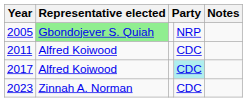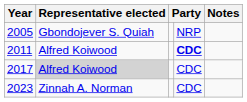(96, 32) lightgreen background -> (96, 32) no background
(189, 50) normal -> (189, 50) bold
(78, 69) no background -> (78, 69) lightgrey background
(189, 69) paleturquoise background -> (189, 69) no background
